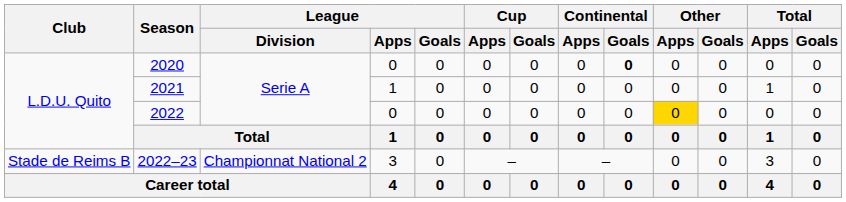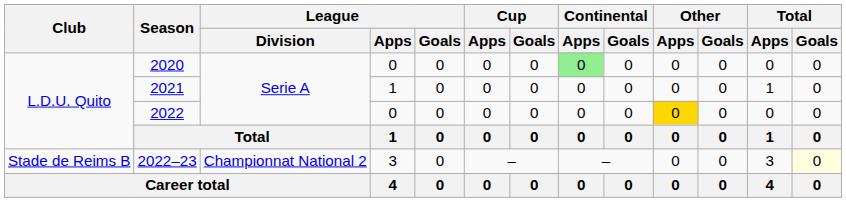(581, 64) no background -> (581, 64) lightgreen background
(628, 64) bold -> (628, 64) normal
(817, 161) no background -> (817, 161) lightyellow background
